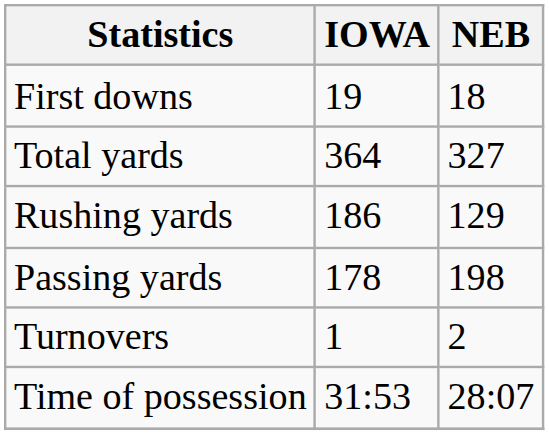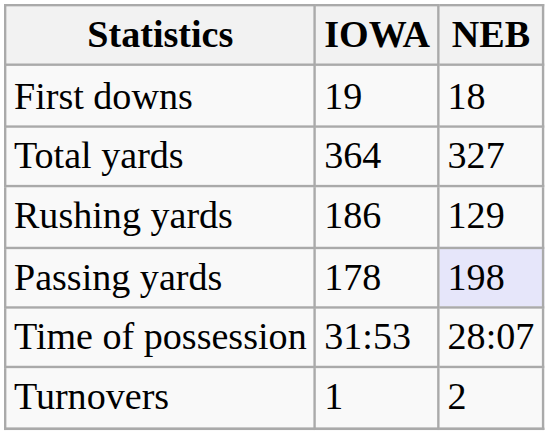(476, 276) no background -> (476, 276) lavender background
rows swapped: (92, 336) <-> (160, 397)
